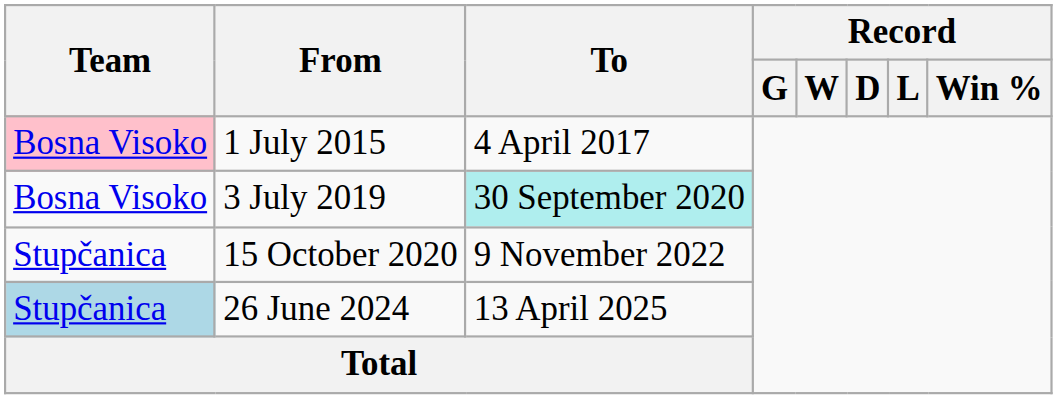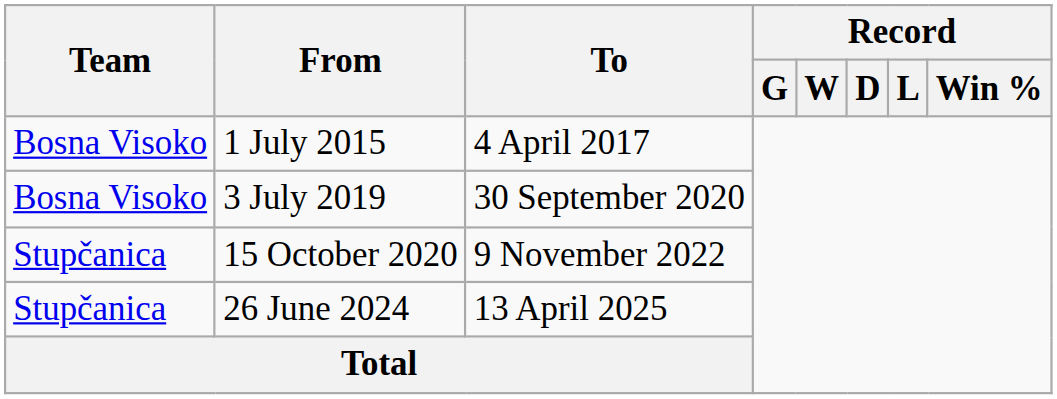(110, 142) pink background -> (110, 142) no background
(609, 198) paleturquoise background -> (609, 198) no background
(90, 308) lightblue background -> (90, 308) no background
